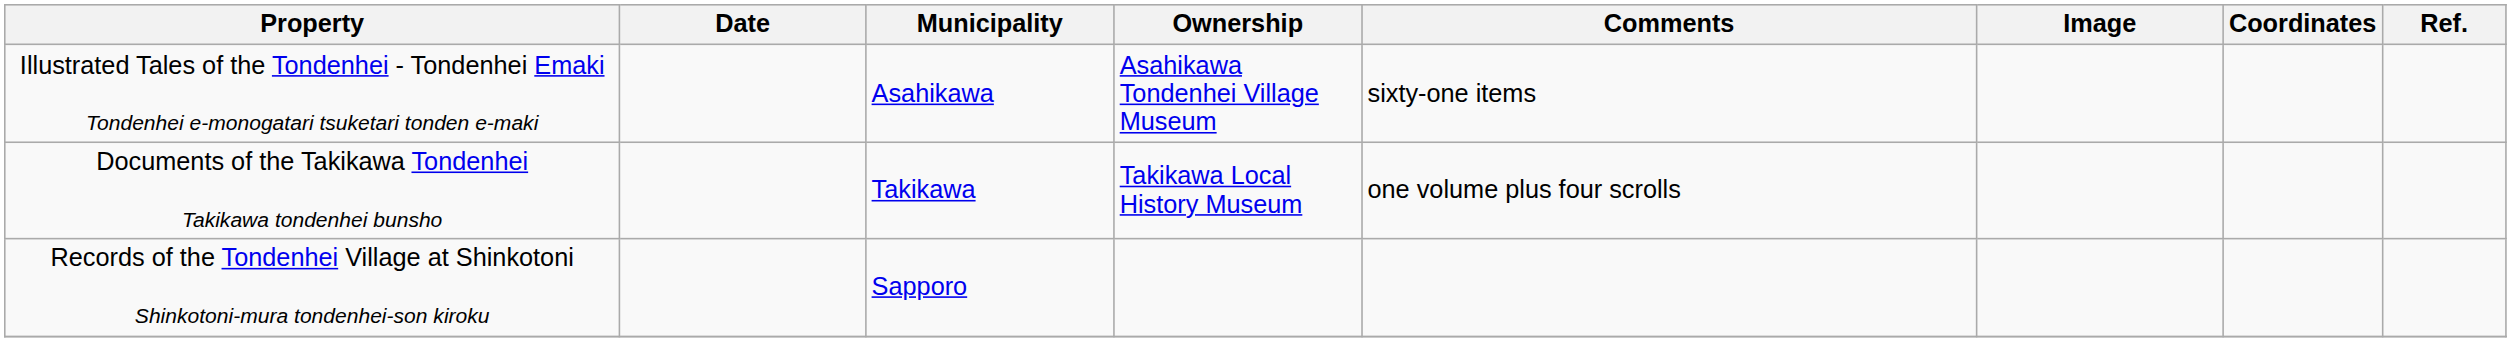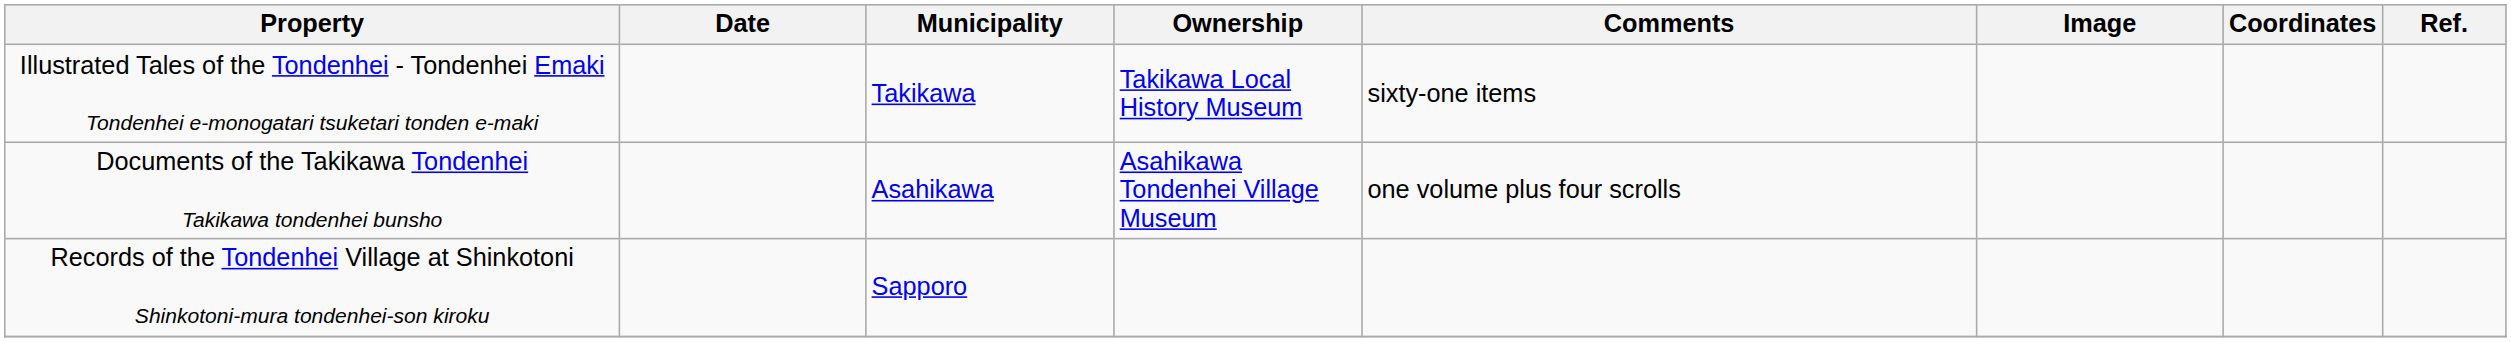(933, 93) Asahikawa -> (924, 93) Takikawa
(1219, 93) Asahikawa Tondenhei Village Museum -> (1211, 93) Takikawa Local History Museum
(924, 190) Takikawa -> (933, 190) Asahikawa
(1211, 190) Takikawa Local History Museum -> (1219, 190) Asahikawa Tondenhei Village Museum
